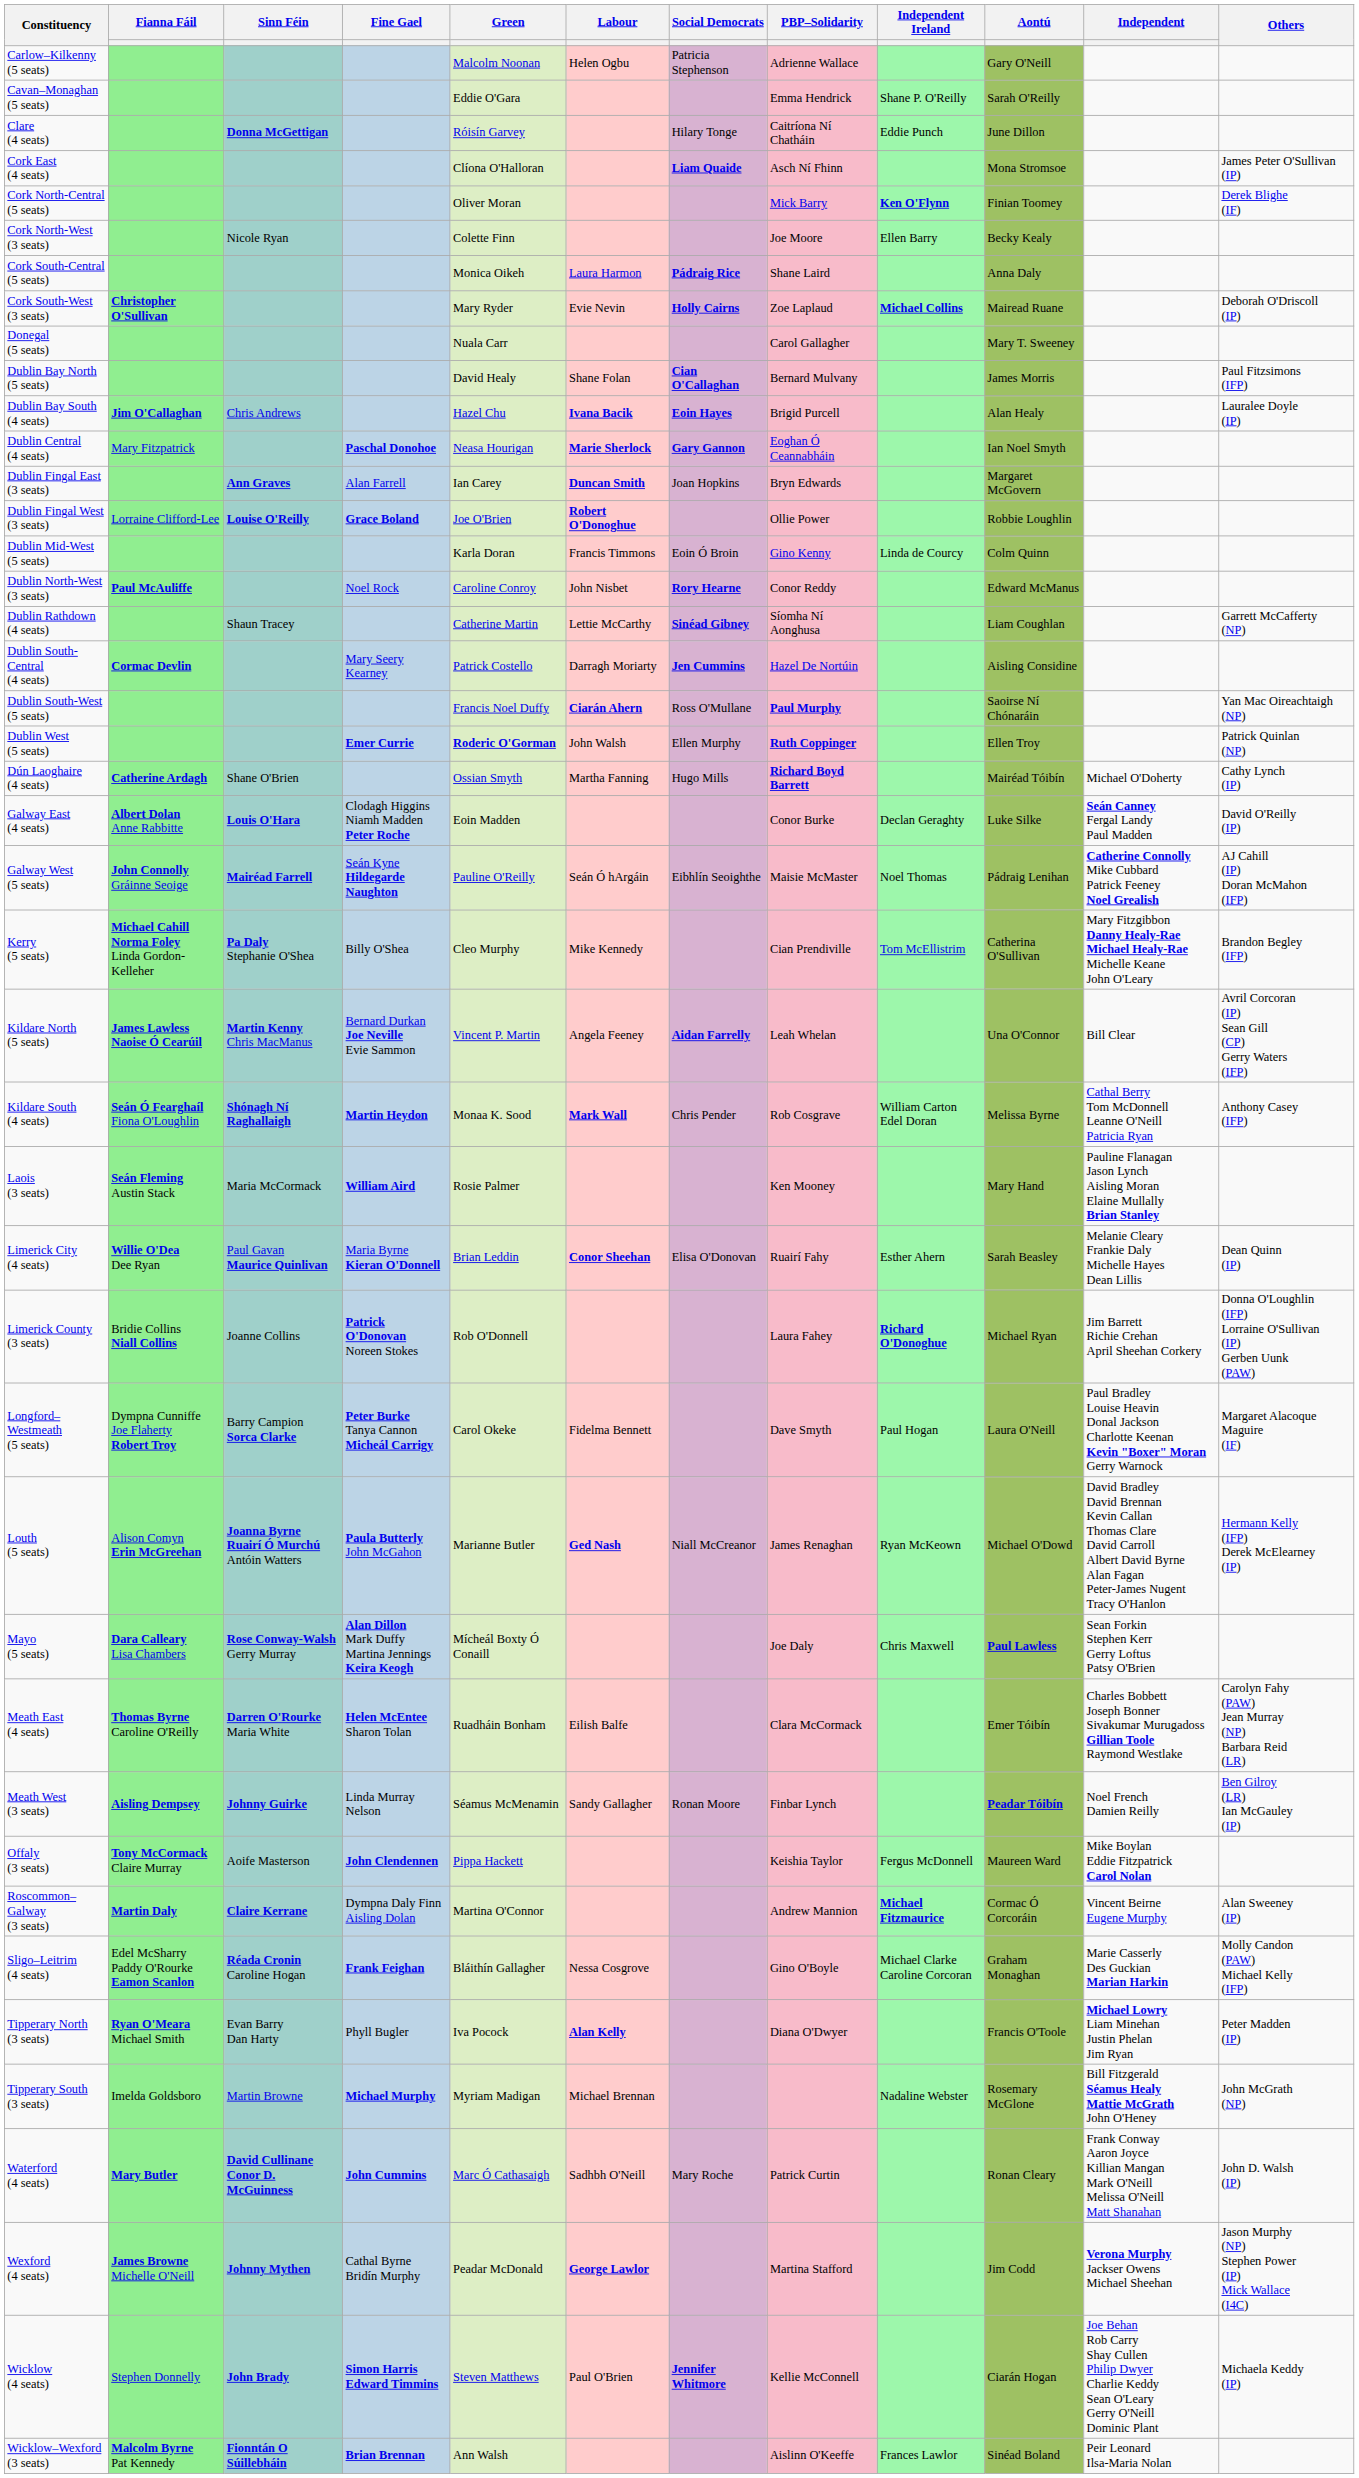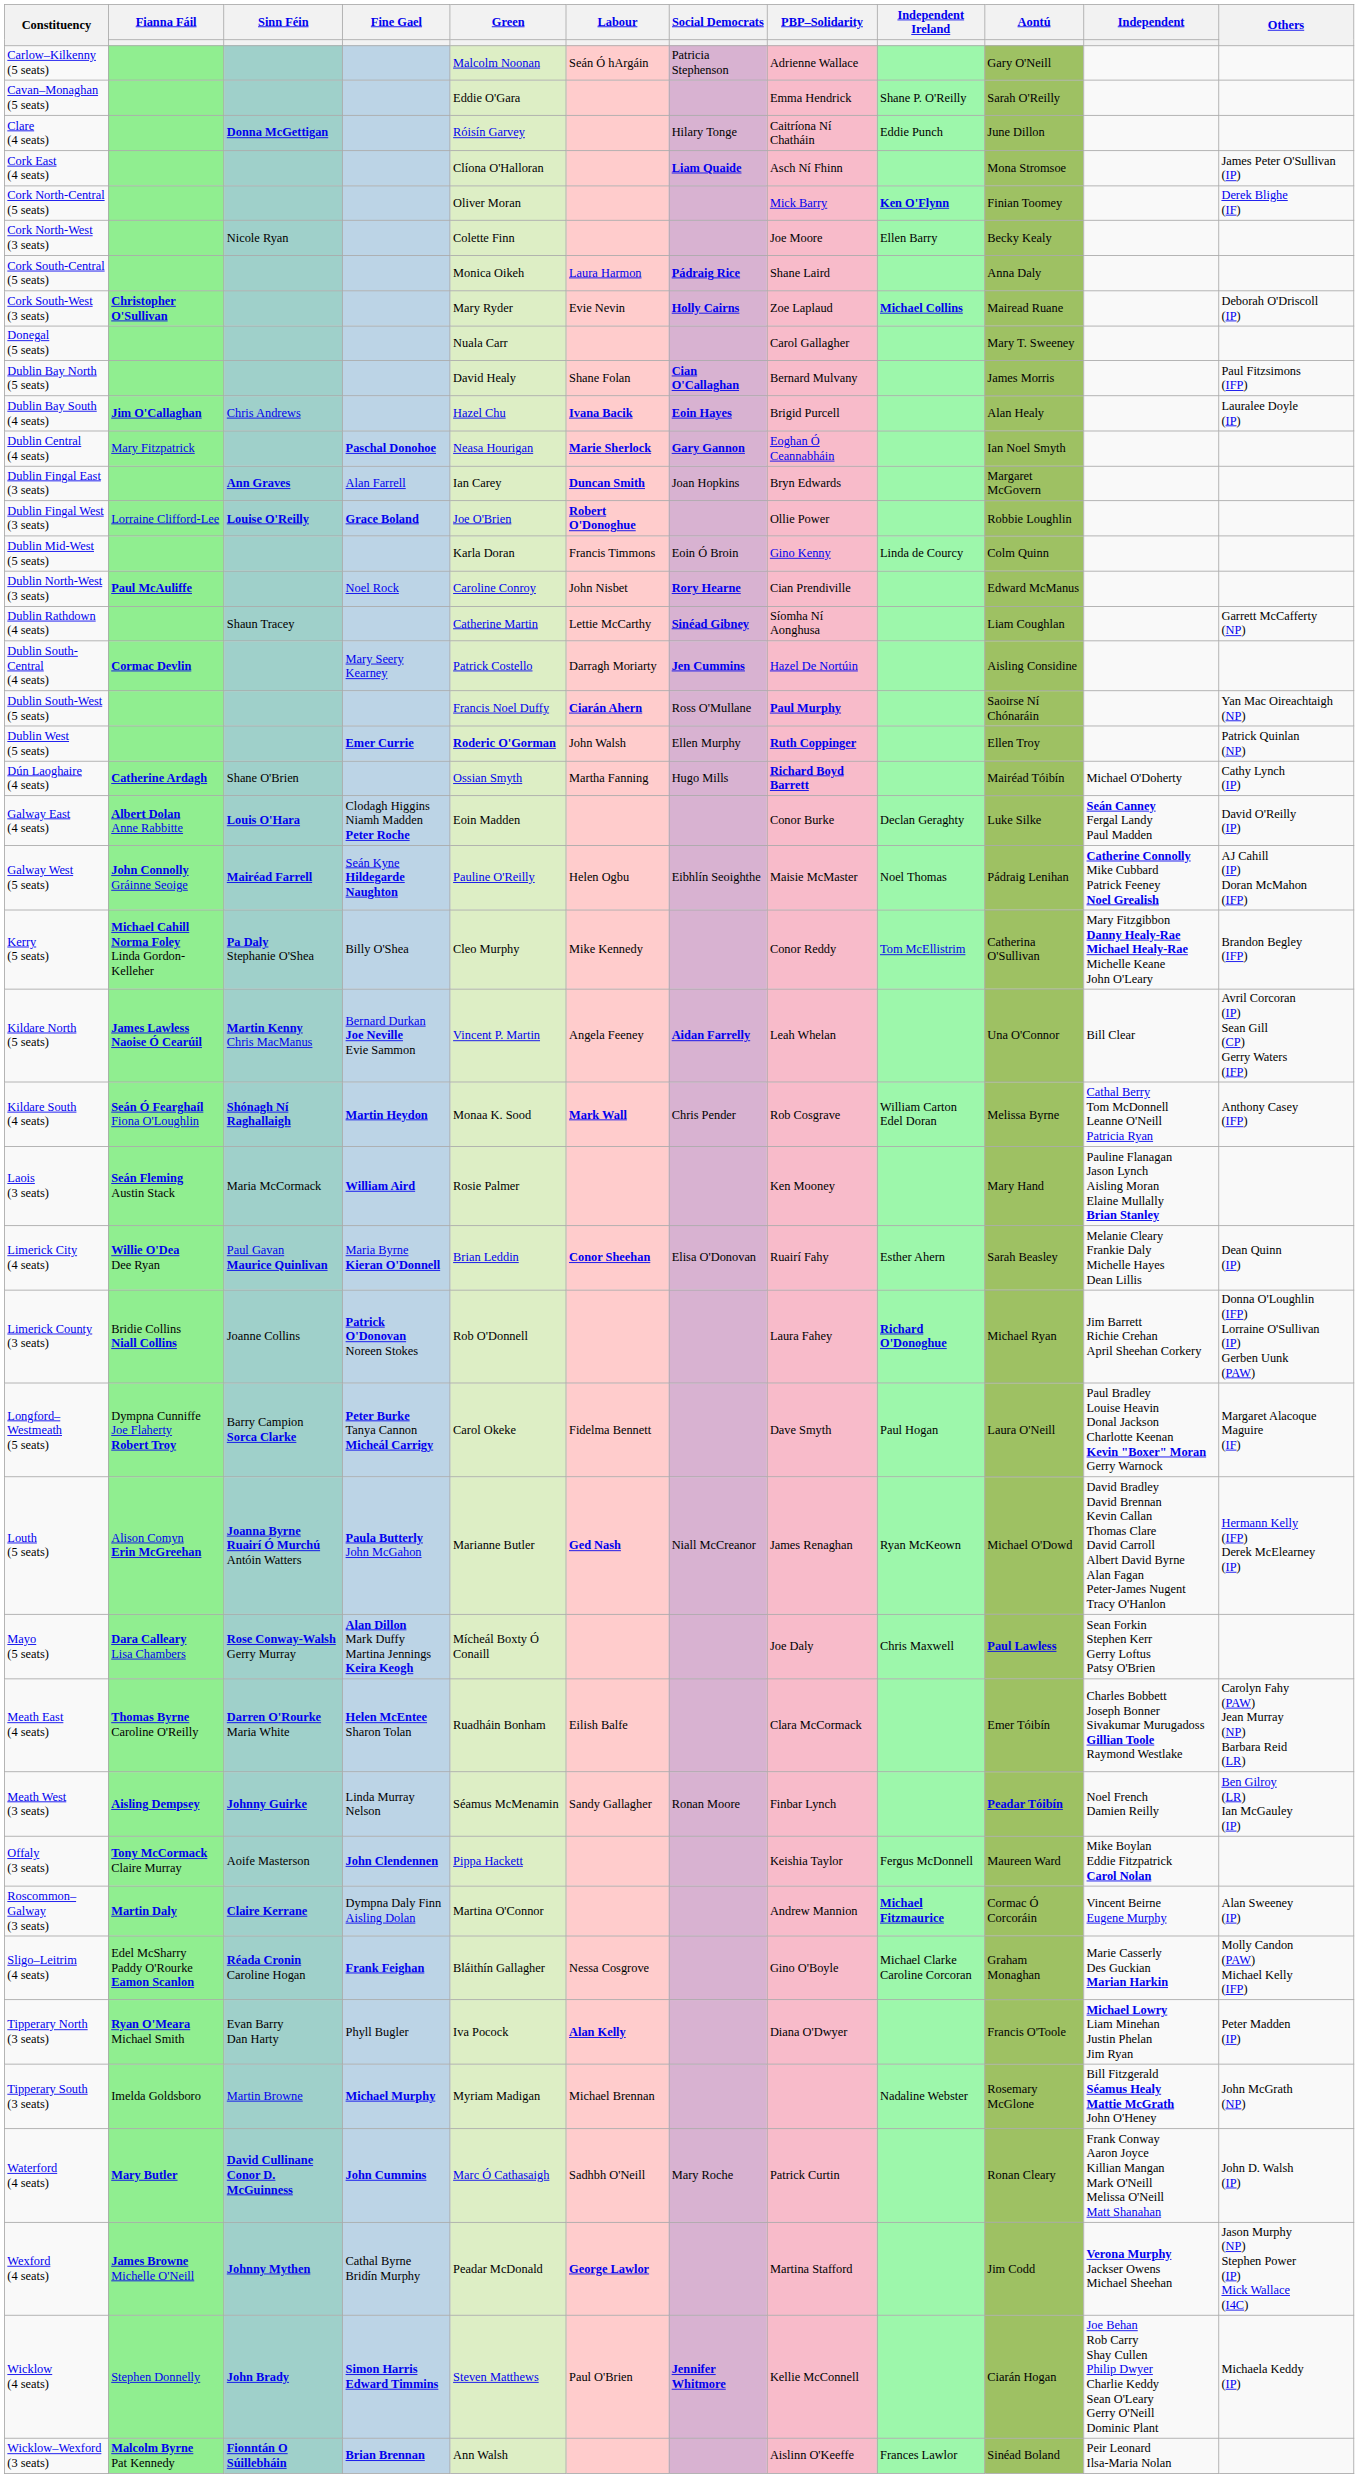(599, 63) Helen Ogbu -> (609, 63) Seán Ó hArgáin
(803, 588) Conor Reddy -> (810, 588) Cian Prendiville
(609, 878) Seán Ó hArgáin -> (599, 878) Helen Ogbu
(810, 949) Cian Prendiville -> (803, 949) Conor Reddy
